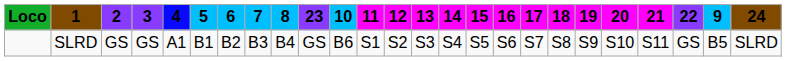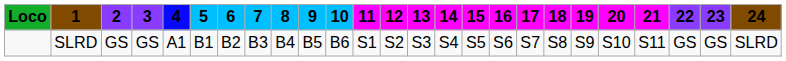columns swapped: (717, 17) <-> (314, 17)
